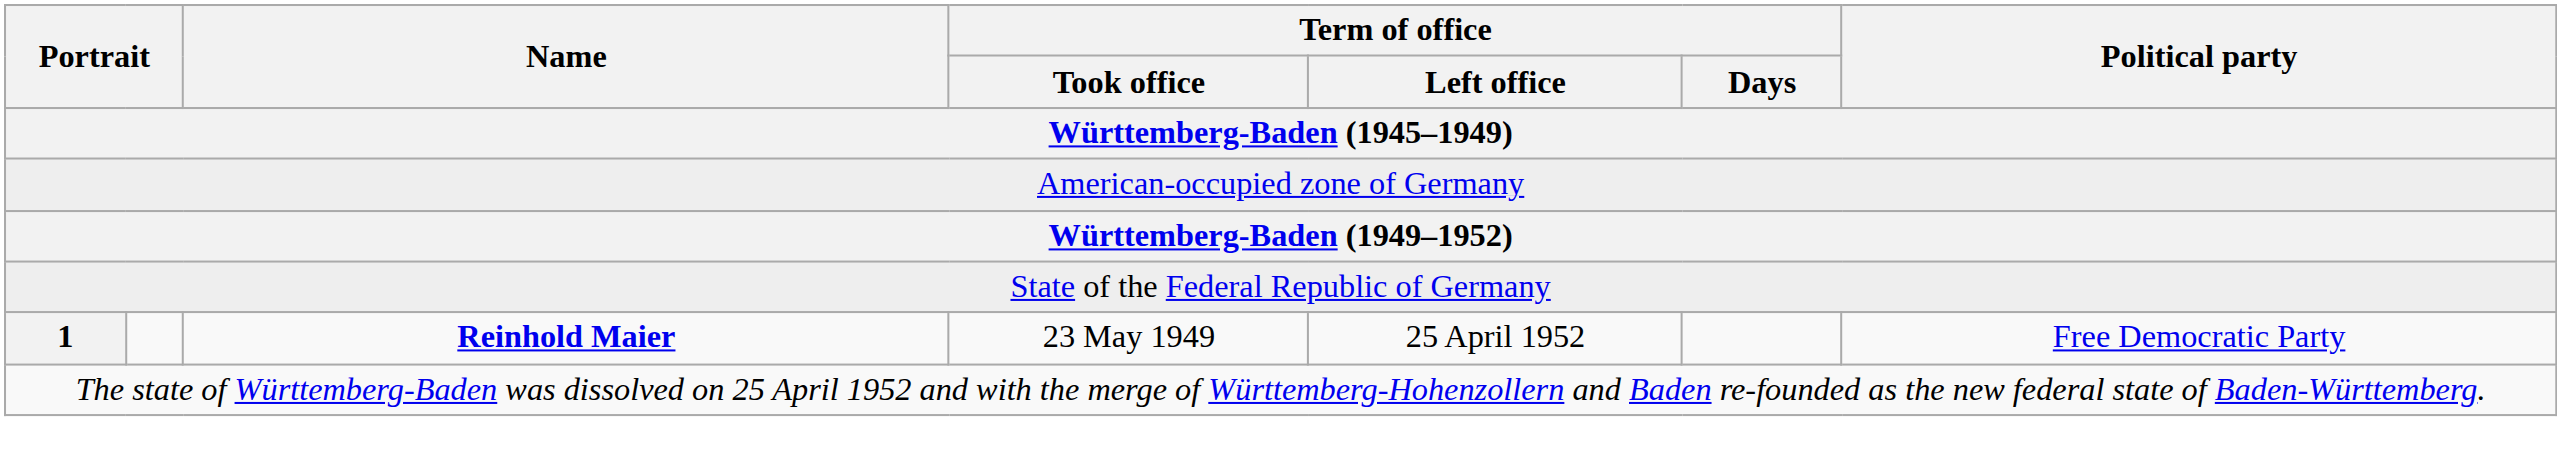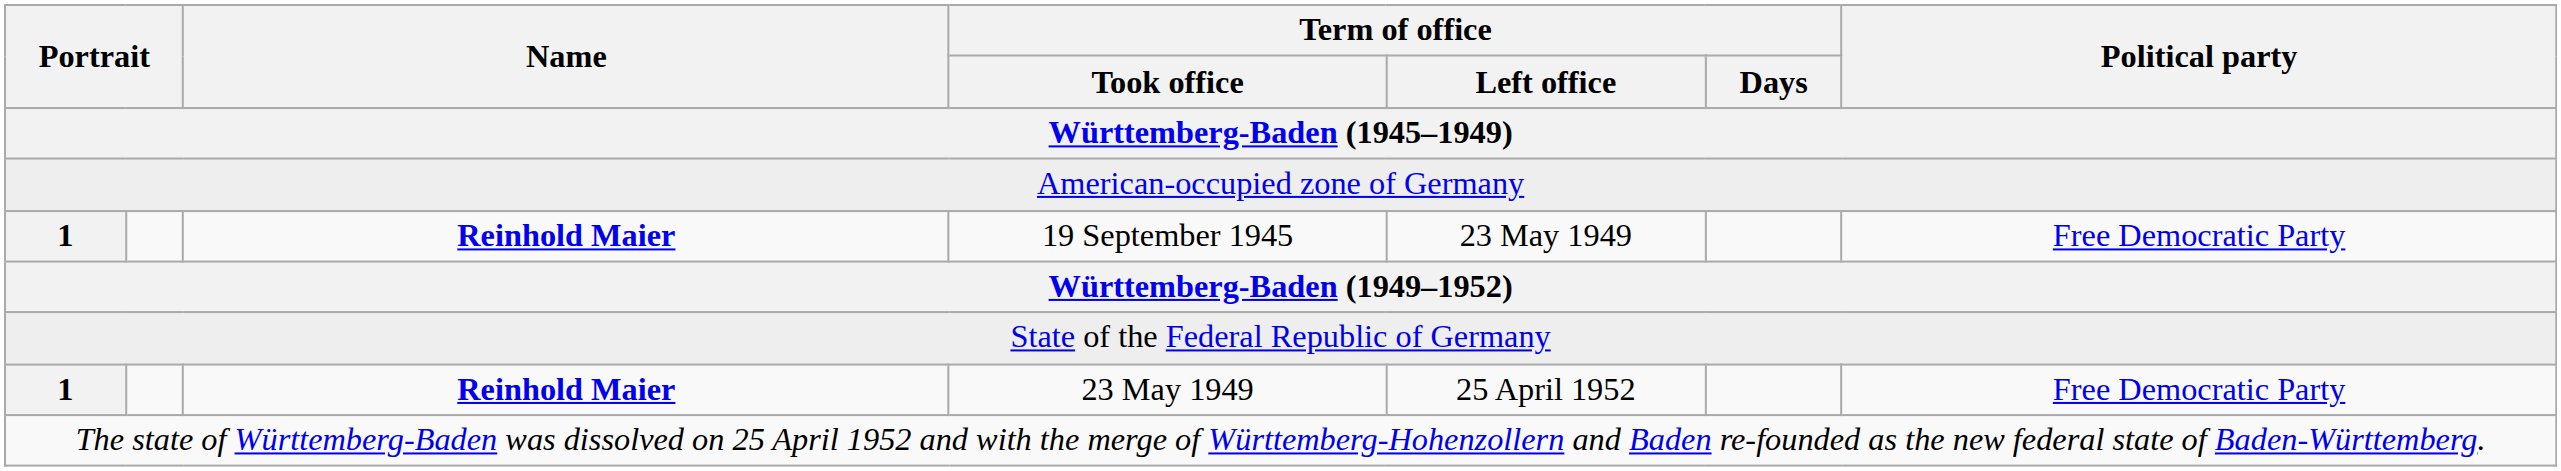+ row: (1168, 235)
